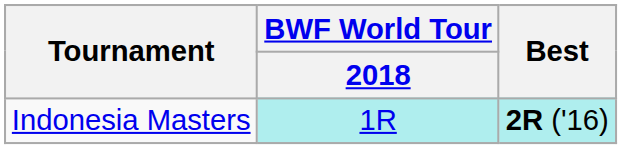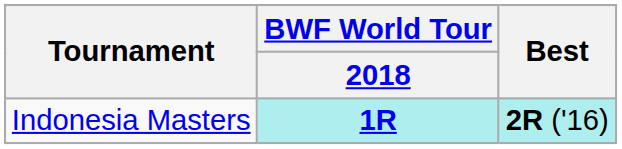(378, 121) normal -> (378, 121) bold
